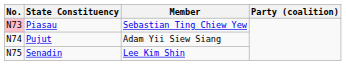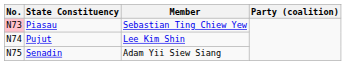(172, 39) Adam Yii Siew Siang -> (154, 39) Lee Kim Shin
(154, 53) Lee Kim Shin -> (172, 53) Adam Yii Siew Siang
